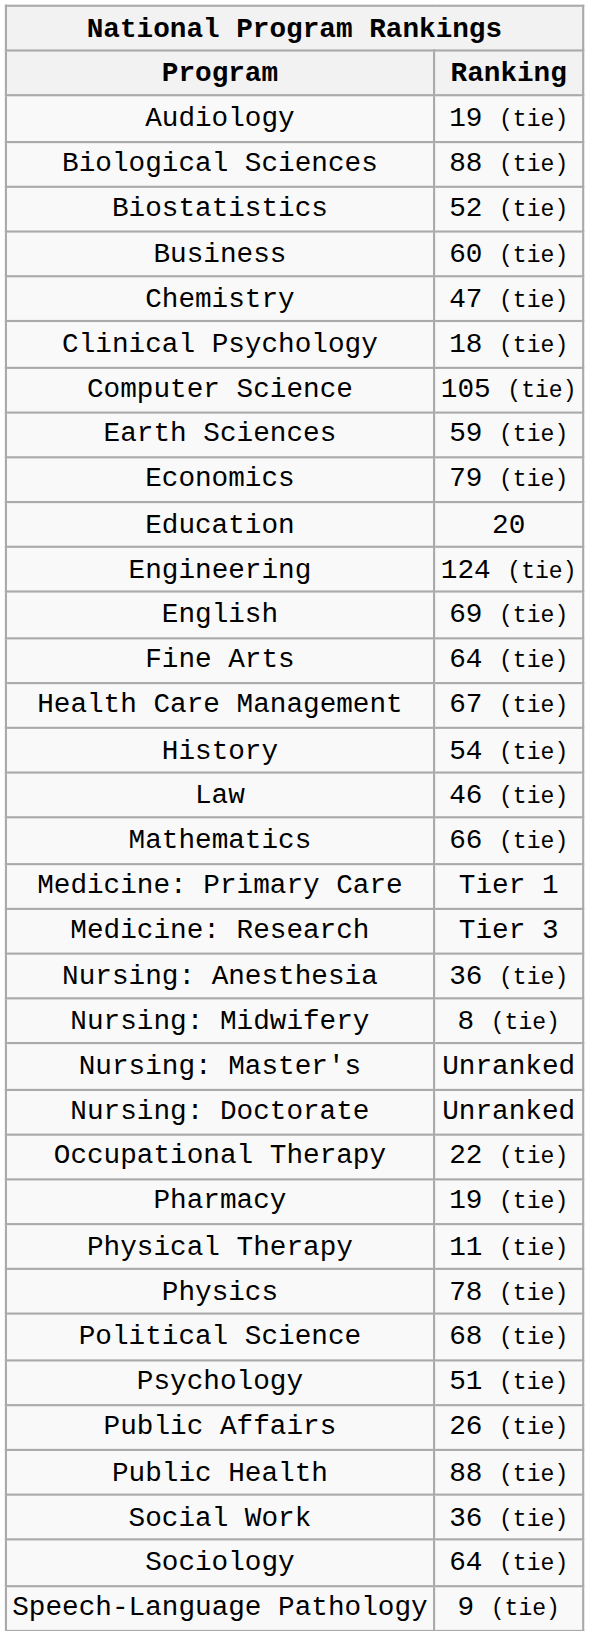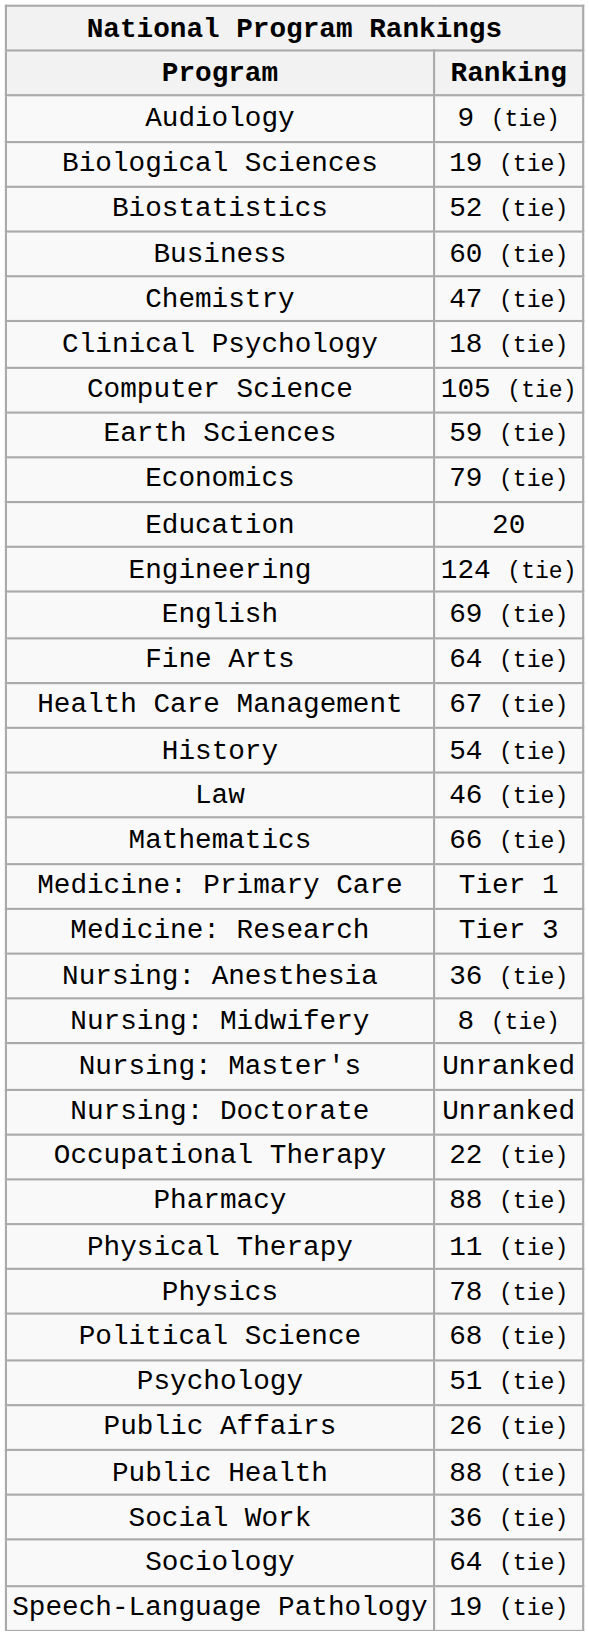(509, 119) 19 (tie) -> (509, 119) 9 (tie)
(509, 164) 88 (tie) -> (509, 164) 19 (tie)
(509, 1202) 19 (tie) -> (509, 1202) 88 (tie)
(509, 1608) 9 (tie) -> (509, 1608) 19 (tie)
